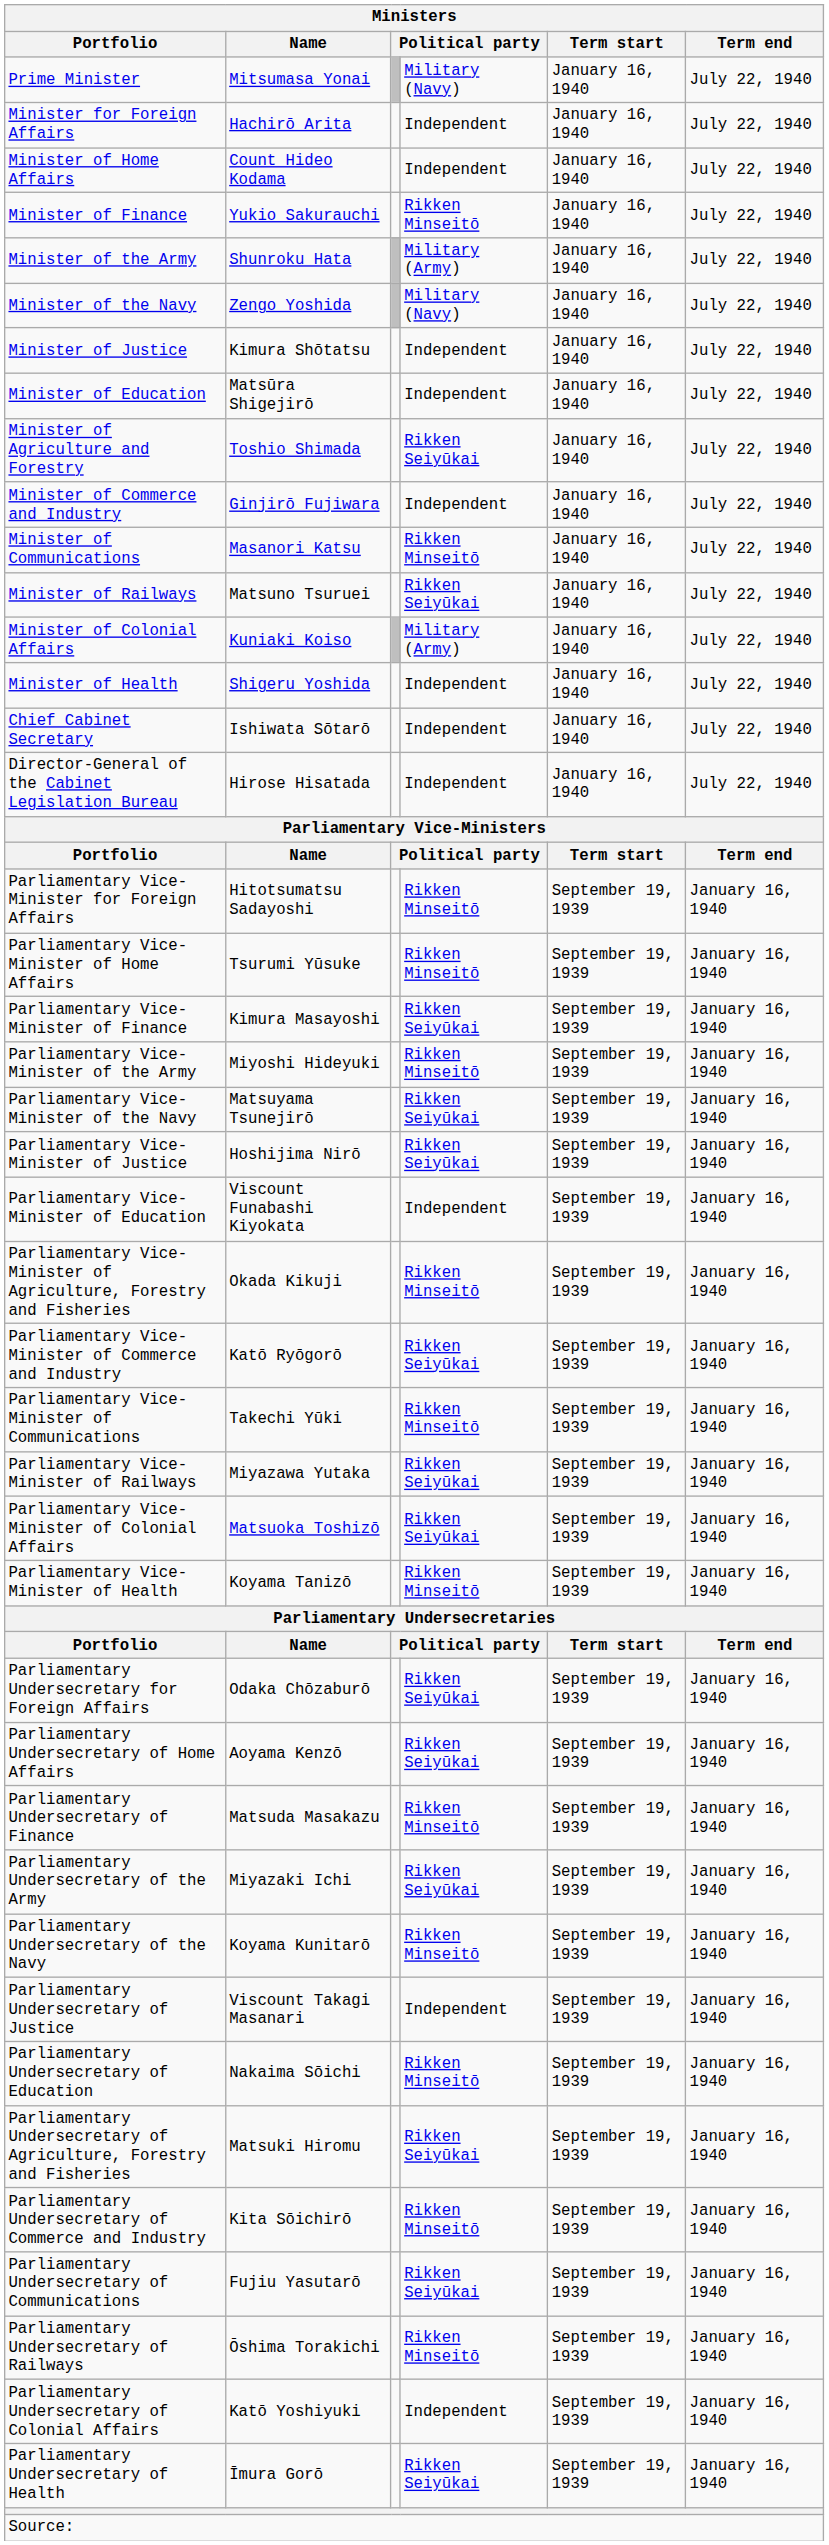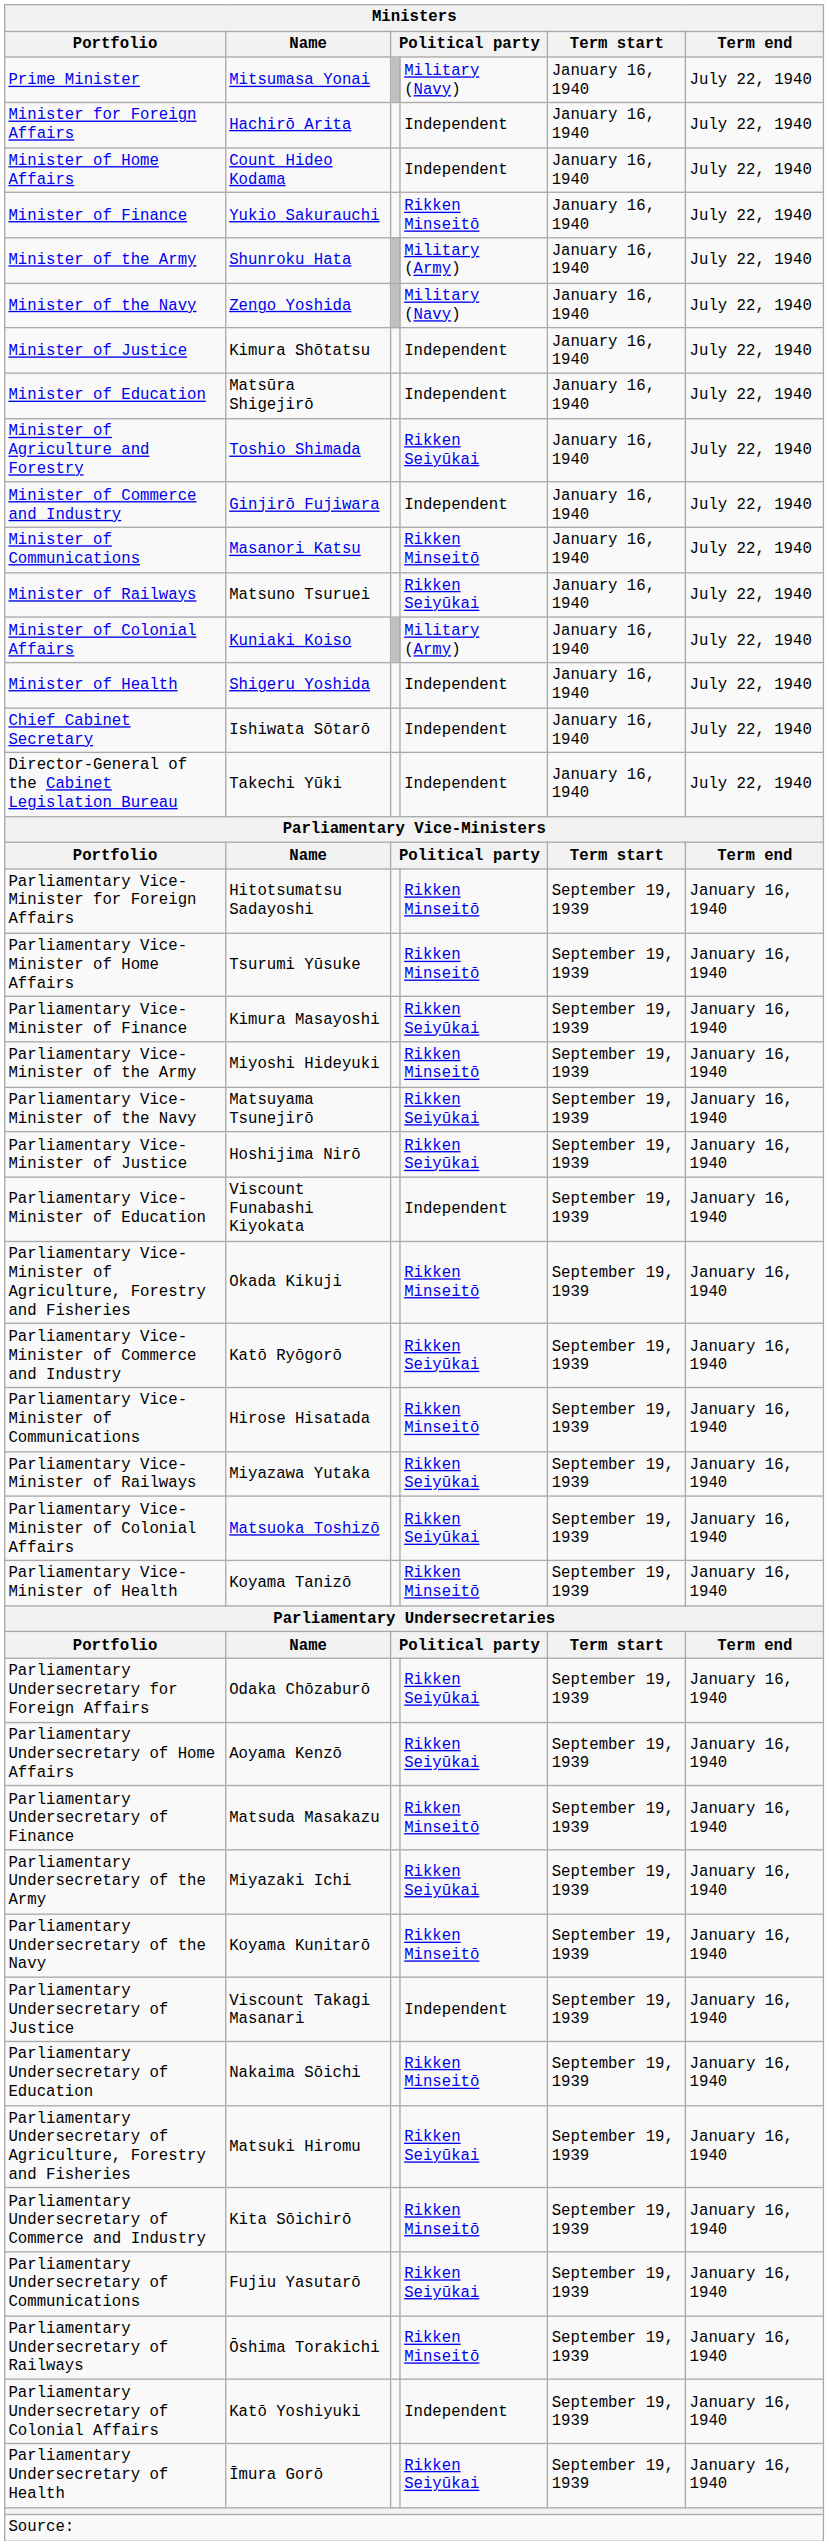(300, 784) Hirose Hisatada -> (286, 784) Takechi Yūki
(286, 1419) Takechi Yūki -> (300, 1419) Hirose Hisatada
